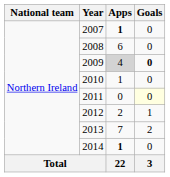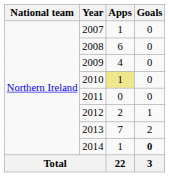(120, 29) bold -> (120, 29) normal
(120, 63) lightgrey background -> (120, 63) no background
(150, 63) bold -> (150, 63) normal
(120, 79) no background -> (120, 79) khaki background
(150, 96) lightyellow background -> (150, 96) no background
(120, 146) bold -> (120, 146) normal
(150, 146) normal -> (150, 146) bold
